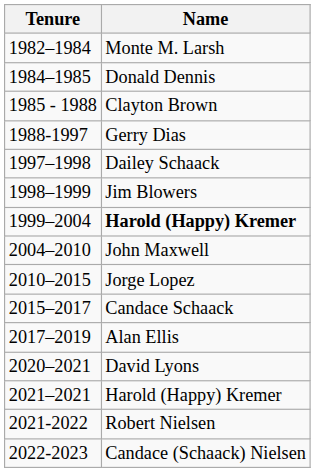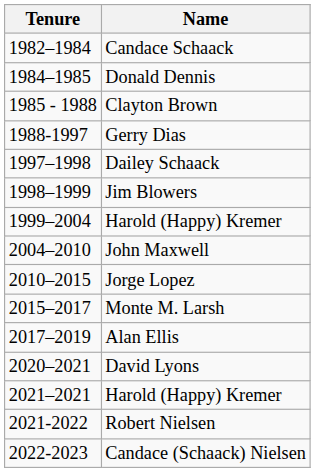(165, 47) Monte M. Larsh -> (169, 47) Candace Schaack
(201, 221) bold -> (193, 221) normal
(169, 308) Candace Schaack -> (165, 308) Monte M. Larsh
